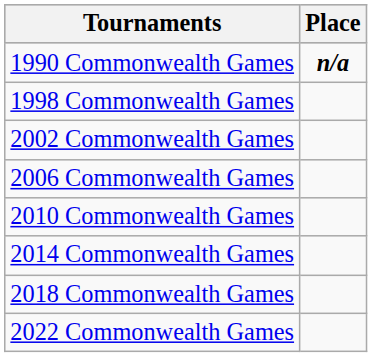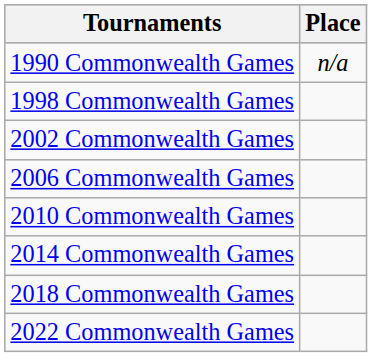(333, 62) bold -> (333, 62) normal
